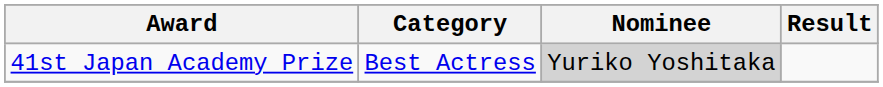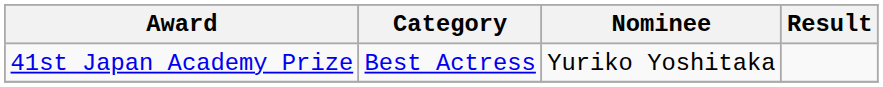(661, 63) lightgrey background -> (661, 63) no background
